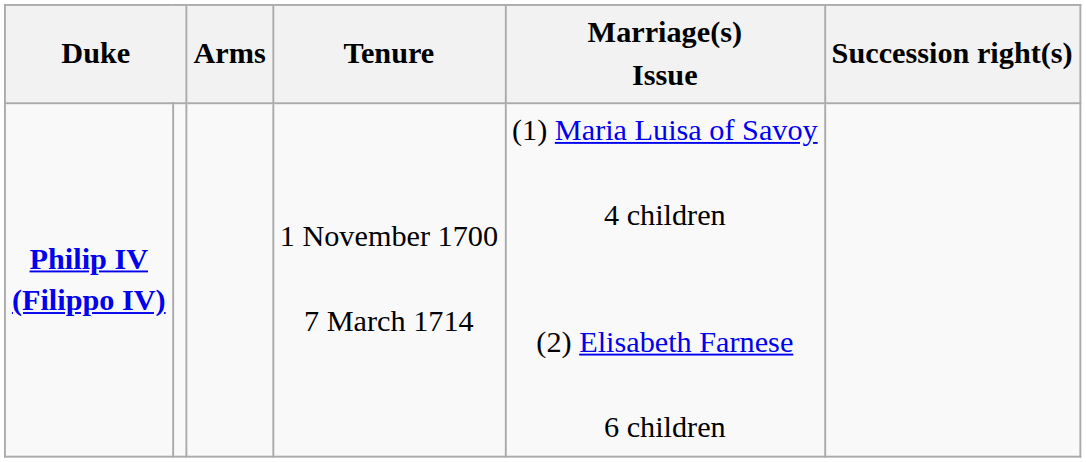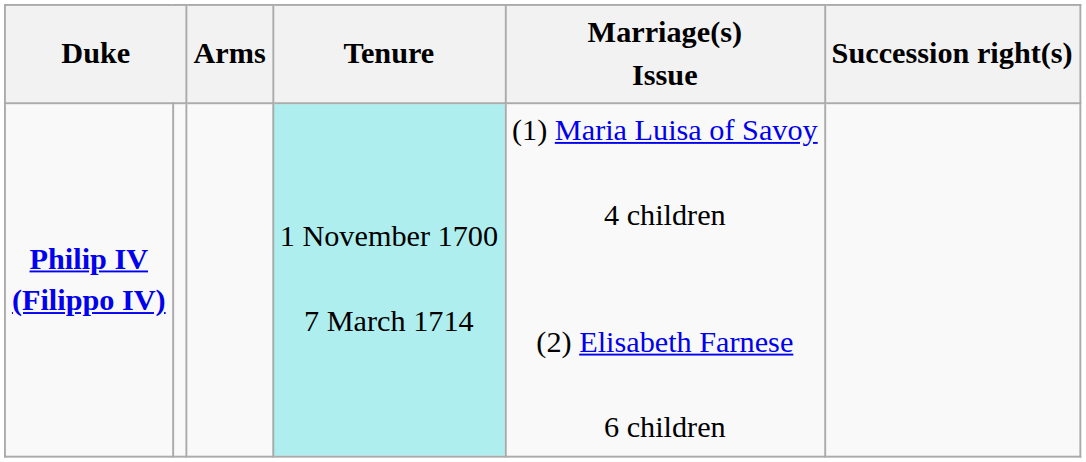(389, 279) no background -> (389, 279) paleturquoise background
